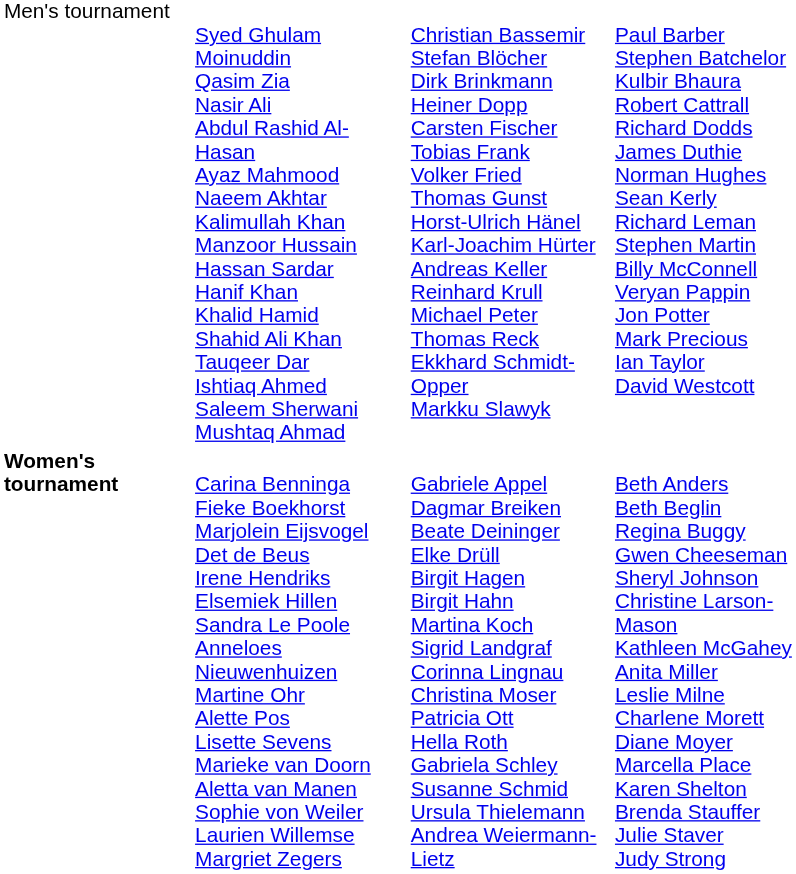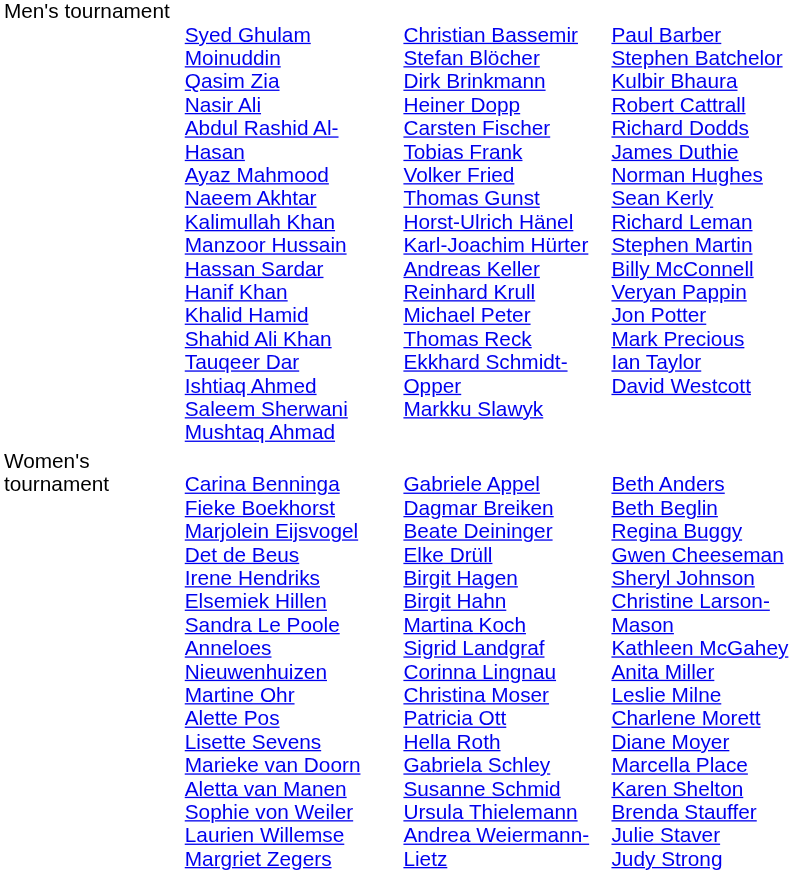(61, 472) bold -> (57, 472) normal
